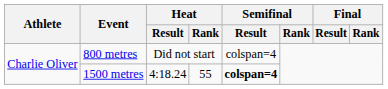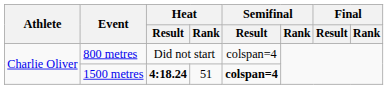(168, 74) normal -> (168, 74) bold
(205, 74) 55 -> (206, 74) 51
